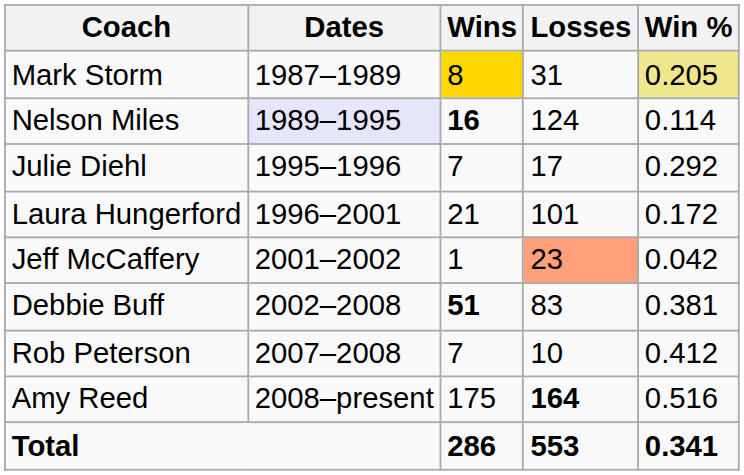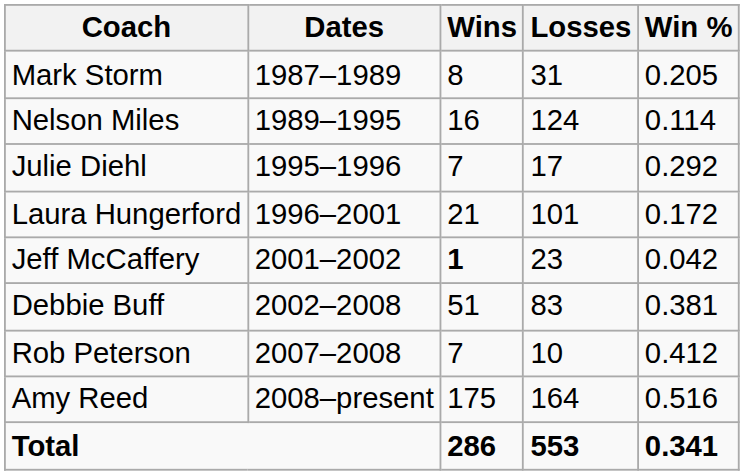(455, 74) gold background -> (455, 74) no background
(681, 74) khaki background -> (681, 74) no background
(328, 120) lavender background -> (328, 120) no background
(464, 120) bold -> (464, 120) normal
(455, 259) normal -> (455, 259) bold
(547, 259) lightsalmon background -> (547, 259) no background
(464, 306) bold -> (464, 306) normal
(555, 399) bold -> (555, 399) normal
